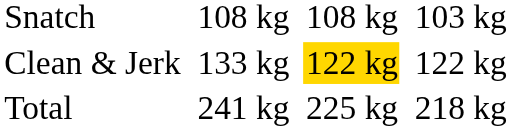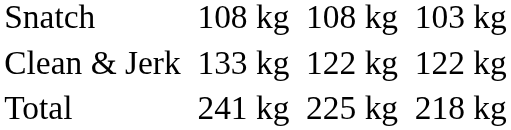(352, 62) gold background -> (352, 62) no background
